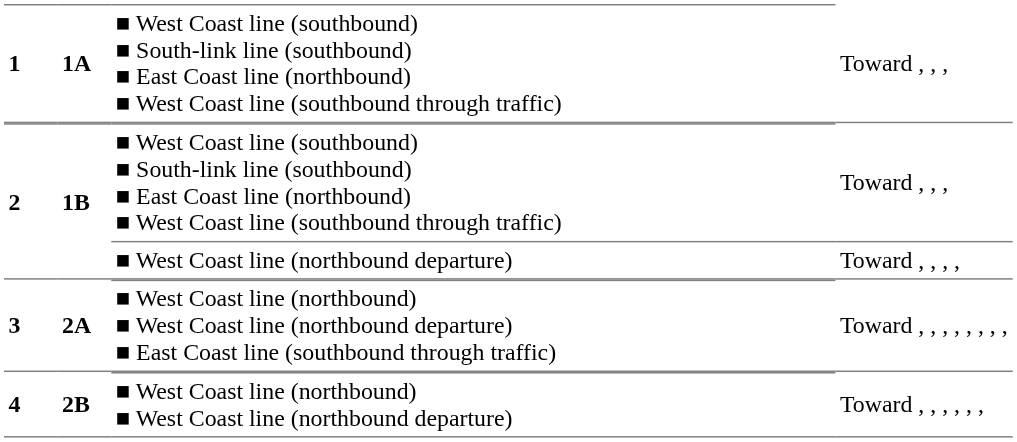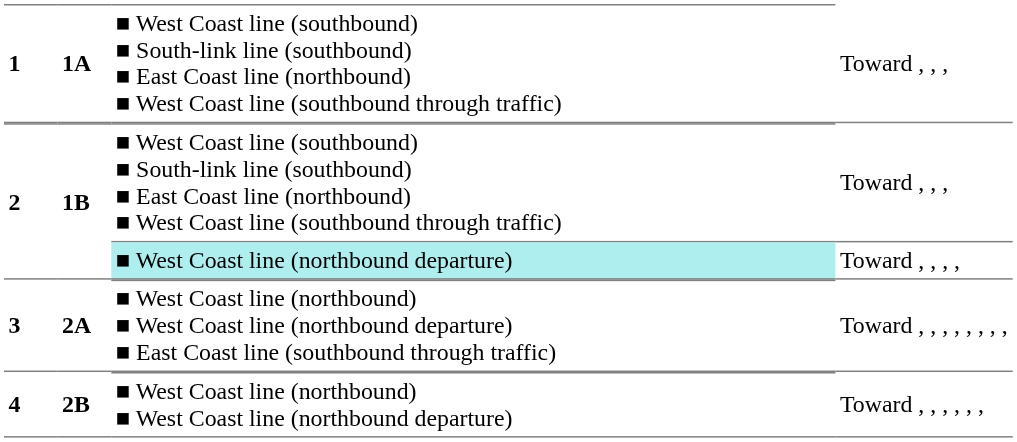(314, 260) no background -> (314, 260) paleturquoise background
